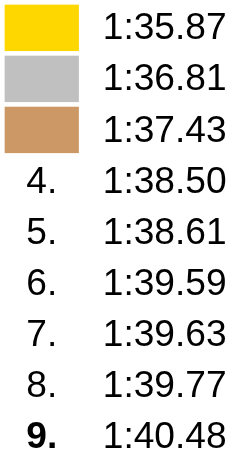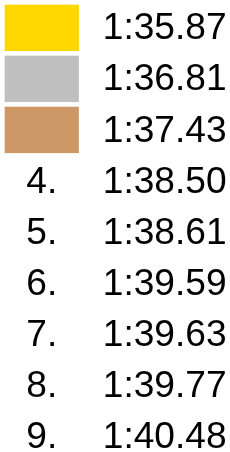(42, 435) bold -> (42, 435) normal
